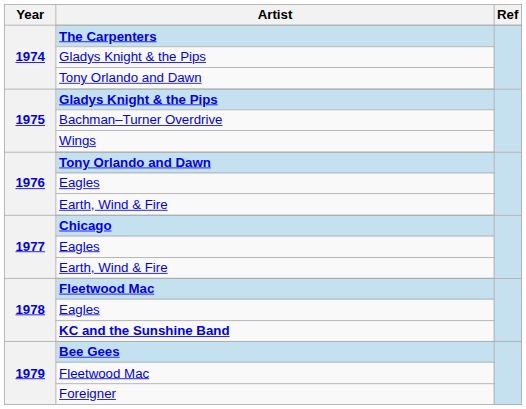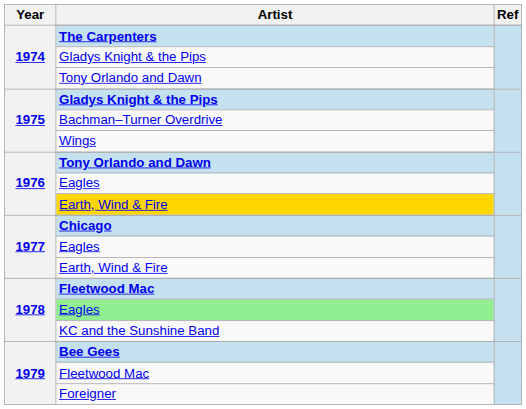(113, 204) no background -> (113, 204) gold background
(79, 309) no background -> (79, 309) lightgreen background
(144, 330) bold -> (139, 330) normal
